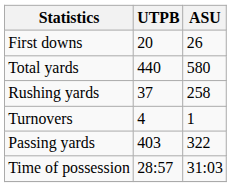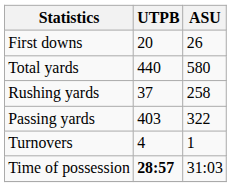rows swapped: (51, 143) <-> (40, 118)
(155, 168) normal -> (156, 168) bold
